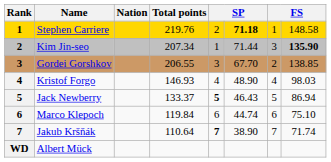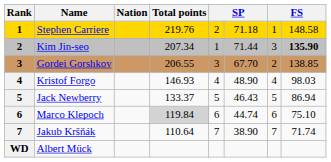(246, 30) bold -> (246, 30) normal
(217, 98) bold -> (217, 98) normal
(179, 115) no background -> (179, 115) lightgrey background
(217, 132) bold -> (217, 132) normal
